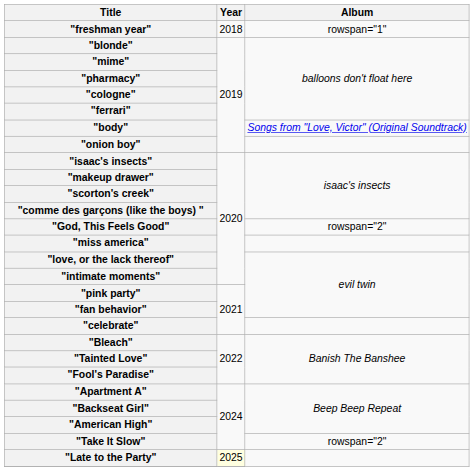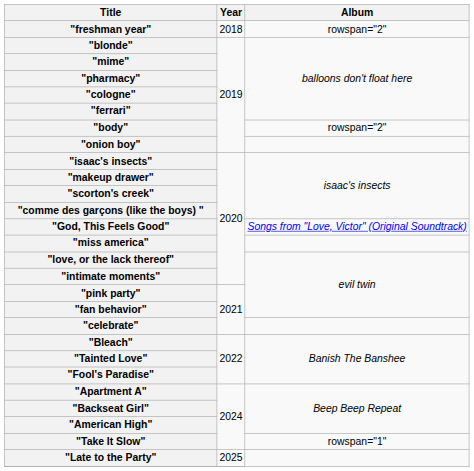(357, 29) rowspan="1" -> (357, 29) rowspan="2"
(357, 128) Songs from "Love, Victor" (Original Soundtrack) -> (357, 128) rowspan="2"
(357, 227) rowspan="2" -> (357, 227) Songs from "Love, Victor" (Original Soundtrack)
(357, 441) rowspan="2" -> (357, 441) rowspan="1"
(231, 458) lightyellow background -> (231, 458) no background
